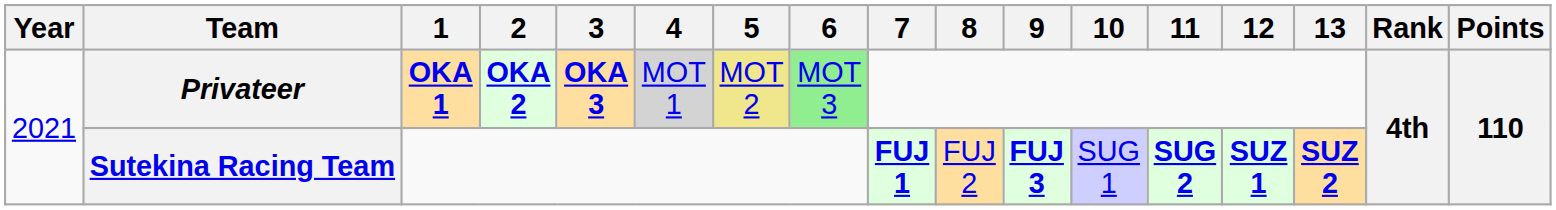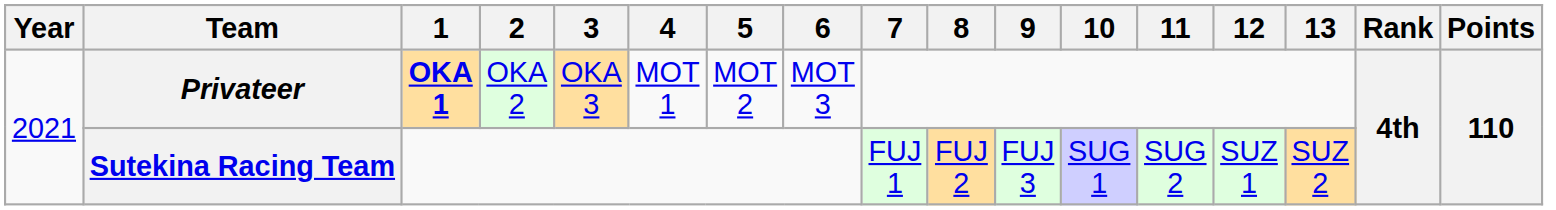(518, 89) bold -> (517, 89) normal
(596, 89) bold -> (591, 89) normal
(674, 89) lightgrey background -> (667, 89) no background
(752, 89) khaki background -> (745, 89) no background
(829, 89) lightgreen background -> (823, 89) no background
(902, 166) bold -> (895, 166) normal
(1037, 166) bold -> (1028, 166) normal
(1185, 166) bold -> (1175, 166) normal
(1259, 166) bold -> (1249, 166) normal
(1330, 166) bold -> (1320, 166) normal
